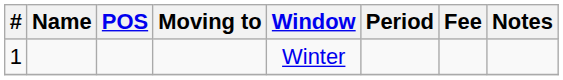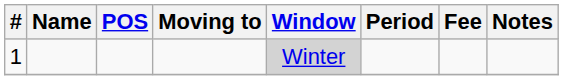(314, 56) no background -> (314, 56) lightgrey background
